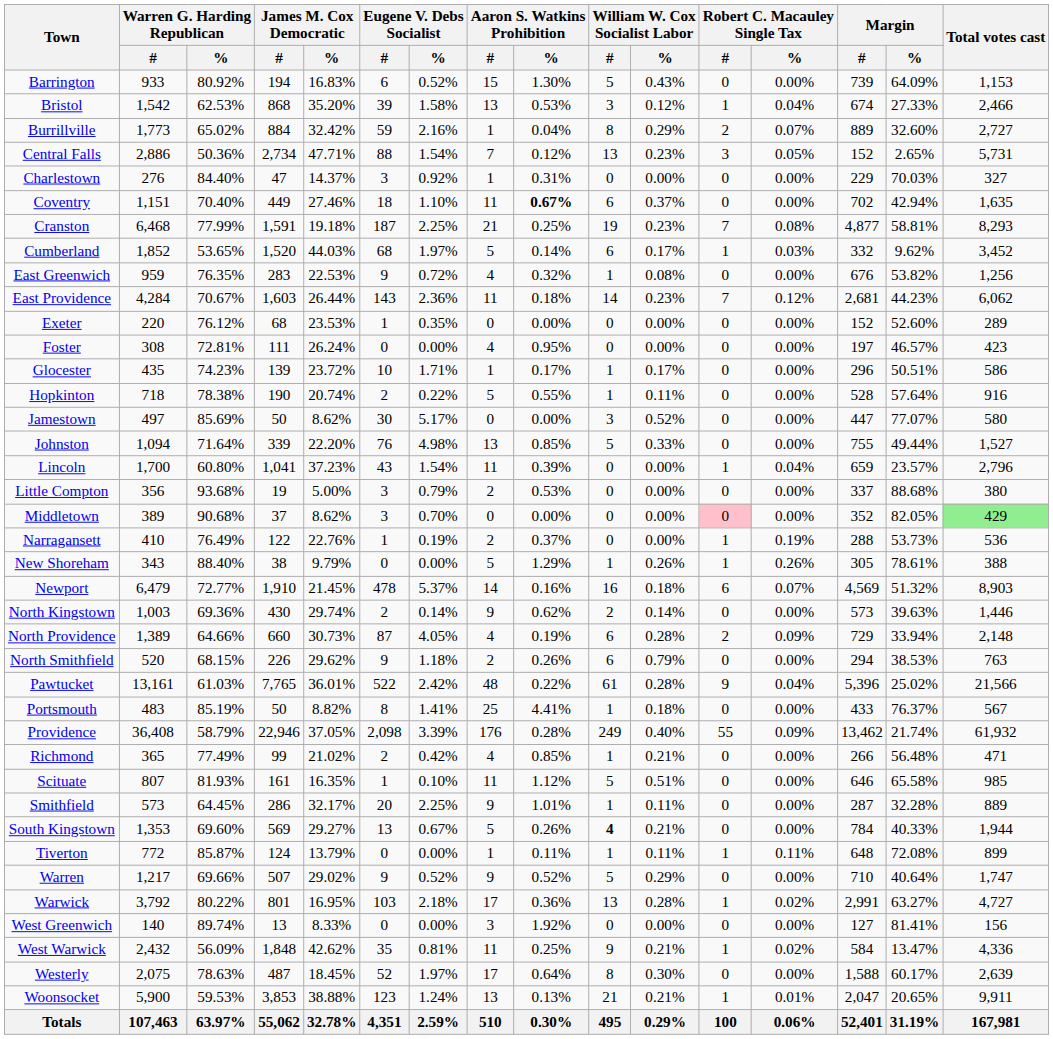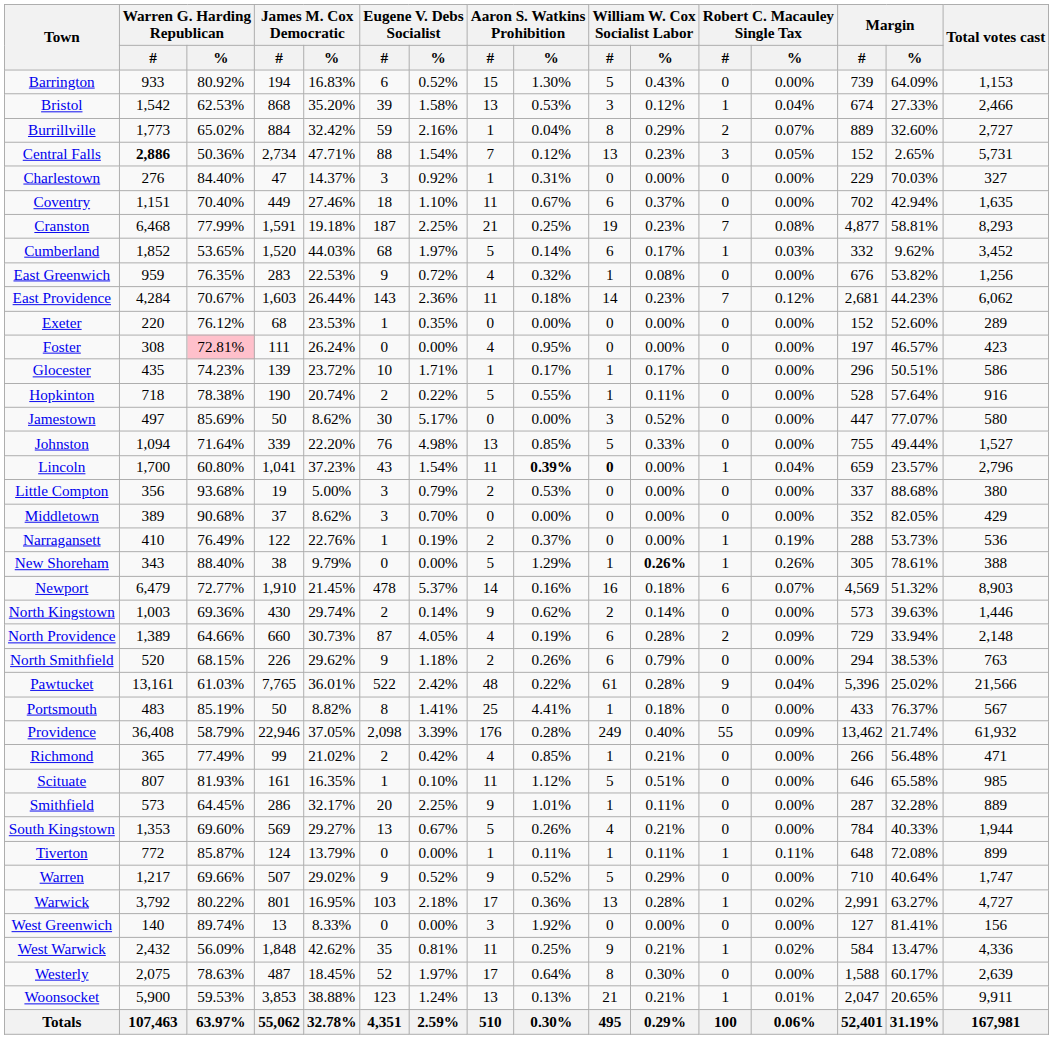(153, 154) normal -> (153, 154) bold
(551, 202) bold -> (551, 202) normal
(221, 347) no background -> (221, 347) pink background
(551, 467) normal -> (551, 467) bold
(610, 467) normal -> (610, 467) bold
(725, 515) pink background -> (725, 515) no background
(996, 515) lightgreen background -> (996, 515) no background
(665, 563) normal -> (665, 563) bold
(610, 829) bold -> (610, 829) normal
